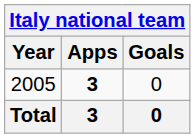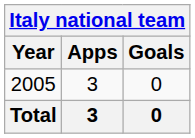(92, 84) bold -> (92, 84) normal
